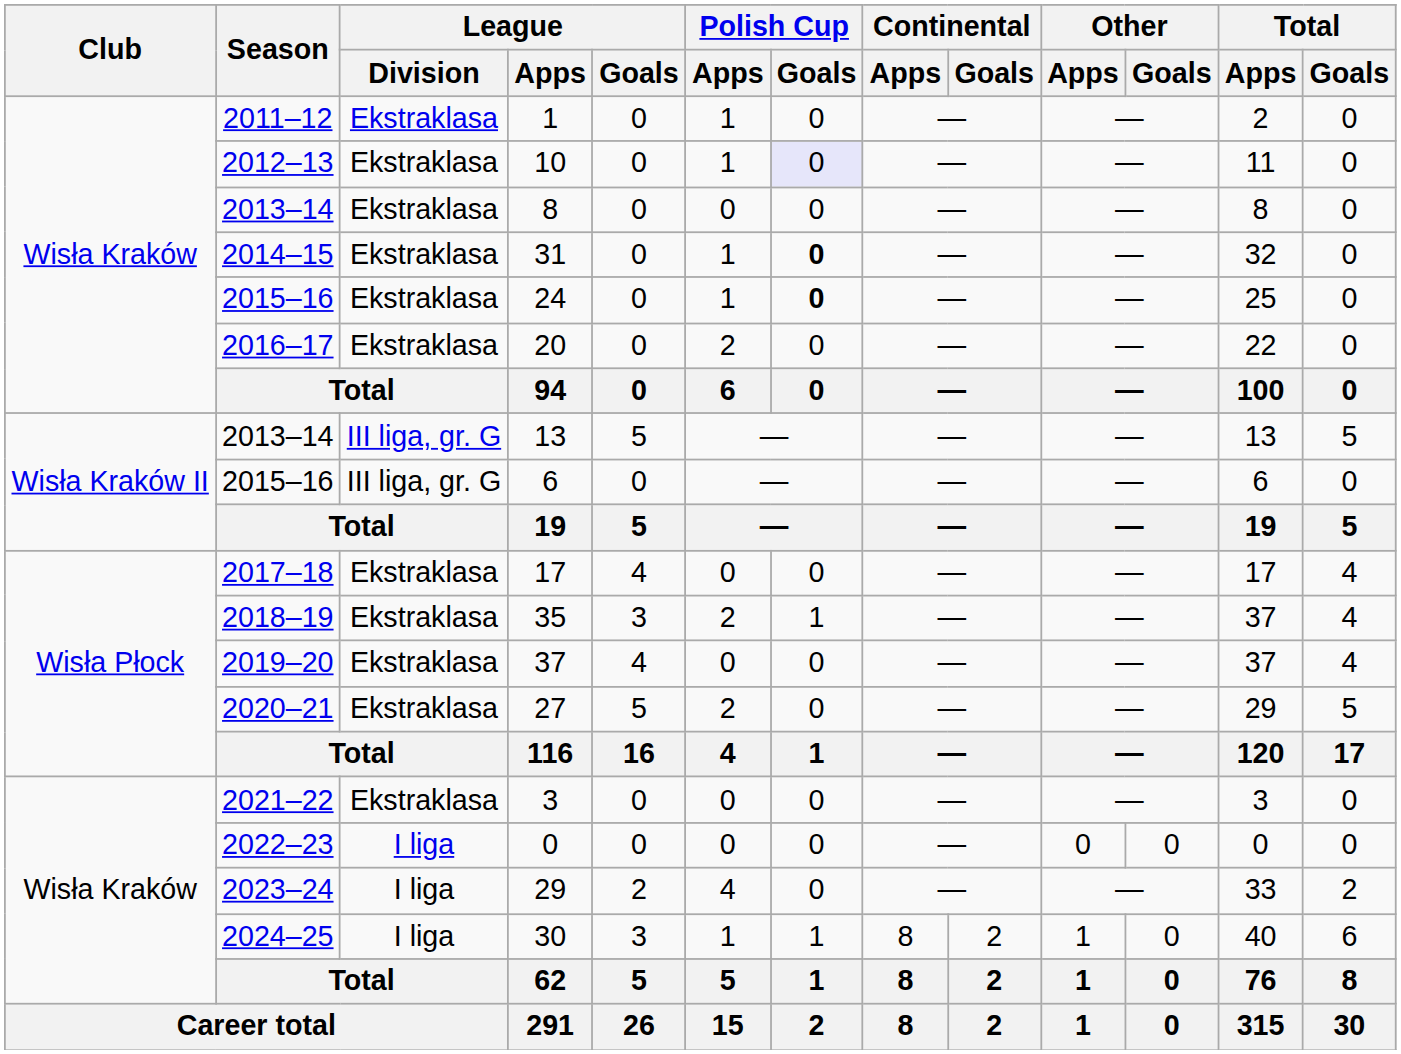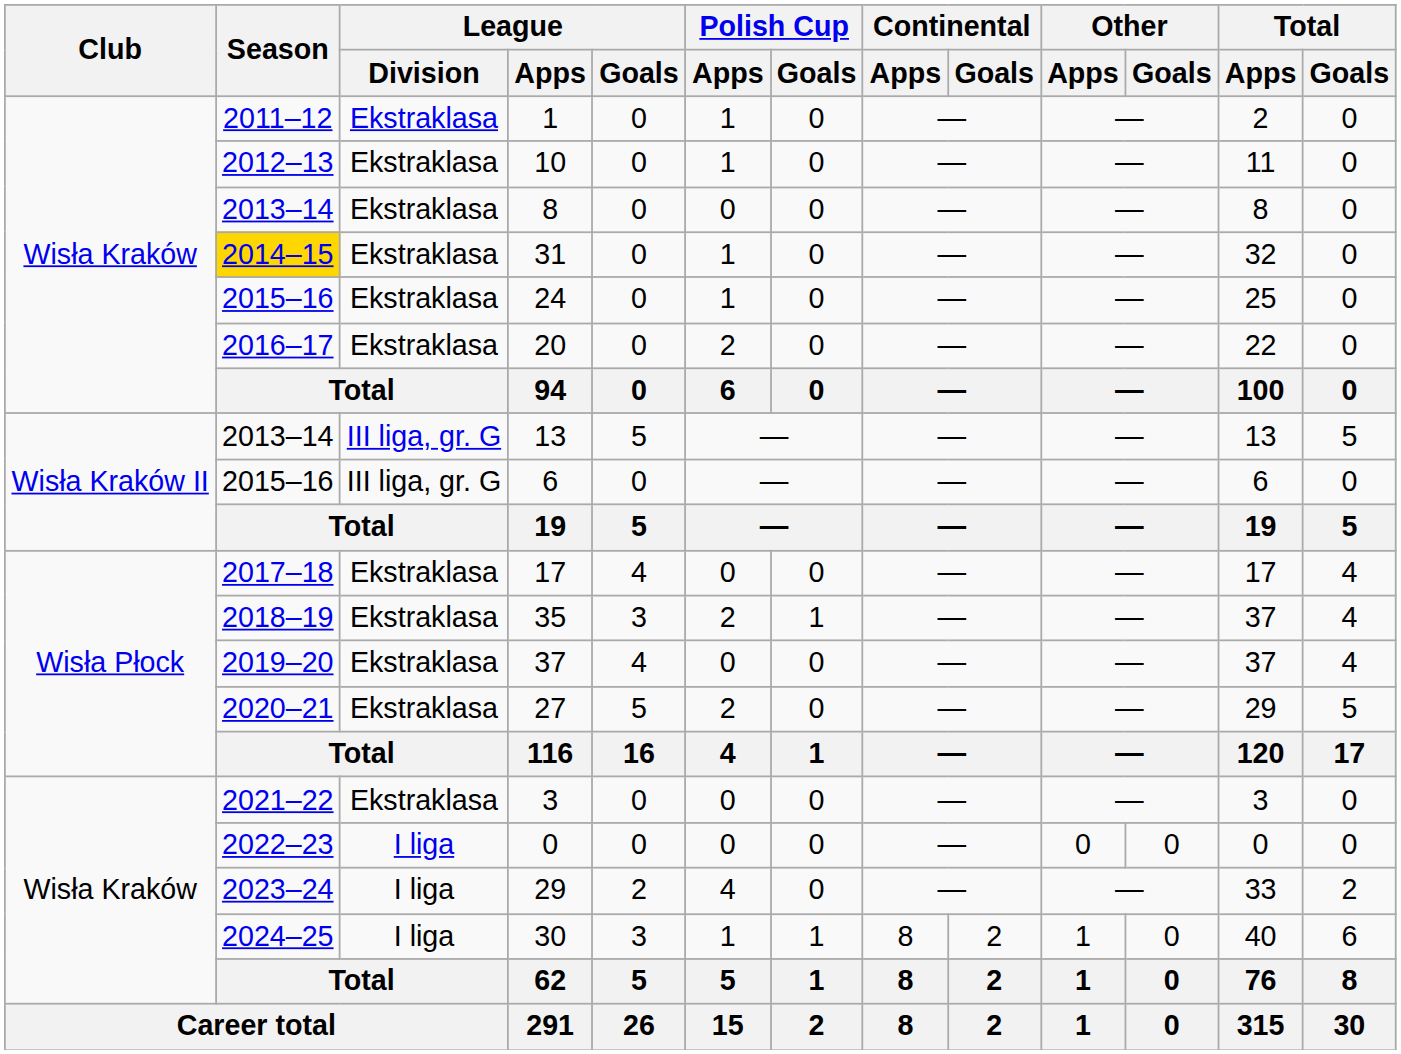(817, 163) lavender background -> (817, 163) no background
(278, 254) no background -> (278, 254) gold background
(817, 254) bold -> (817, 254) normal
(817, 299) bold -> (817, 299) normal
